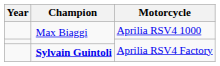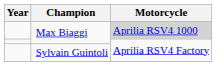(159, 30) no background -> (155, 30) lightgrey background
(73, 52) bold -> (71, 52) normal
